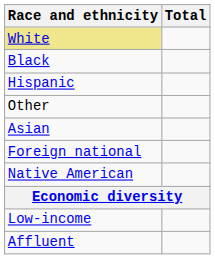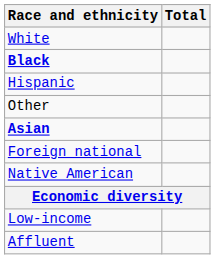(29, 39) khaki background -> (29, 39) no background
(29, 61) normal -> (29, 61) bold
(29, 129) normal -> (29, 129) bold
